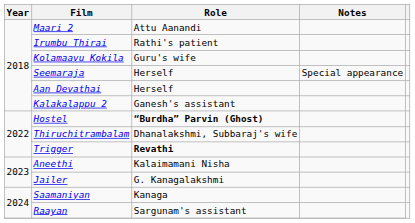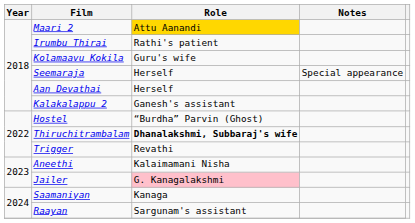(168, 27) no background -> (168, 27) gold background
(199, 119) bold -> (199, 119) normal
(216, 134) normal -> (216, 134) bold
(154, 149) bold -> (154, 149) normal
(179, 180) no background -> (179, 180) pink background
